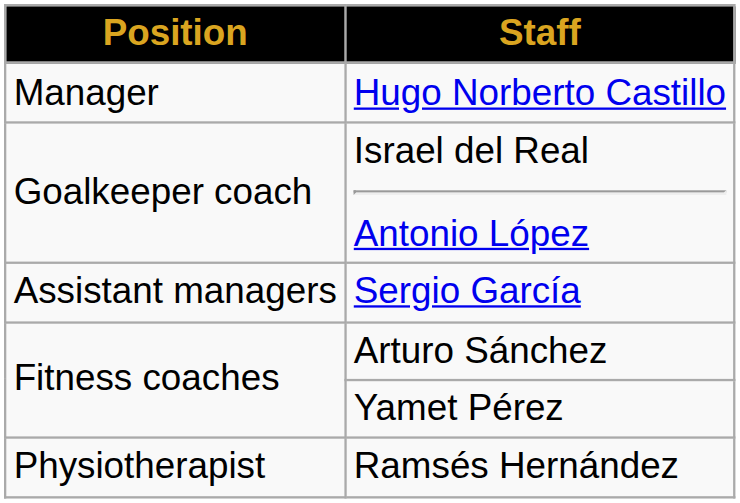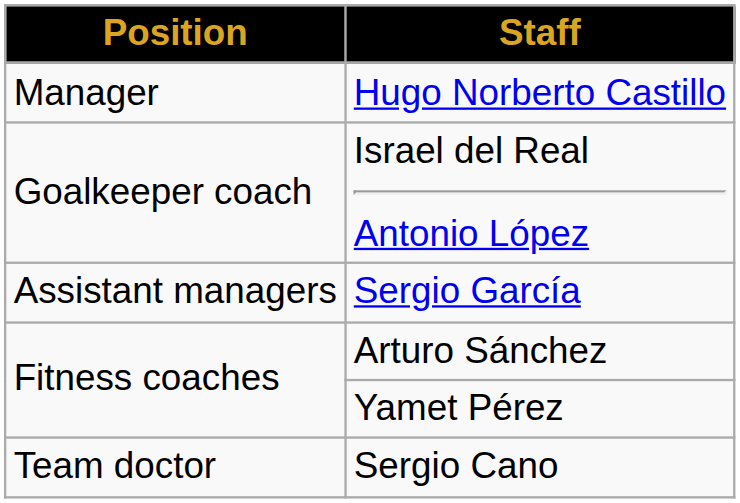- row: (516, 466)
+ row: (456, 466)
